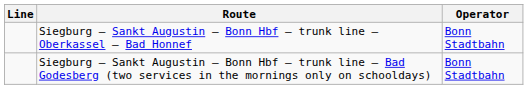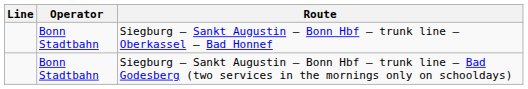columns swapped: (482, 13) <-> (239, 13)
